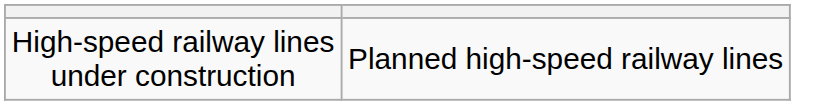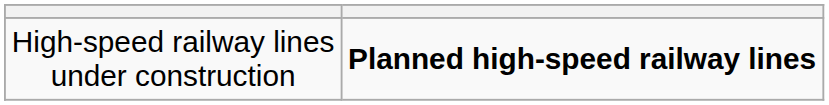(566, 58) normal -> (582, 58) bold
